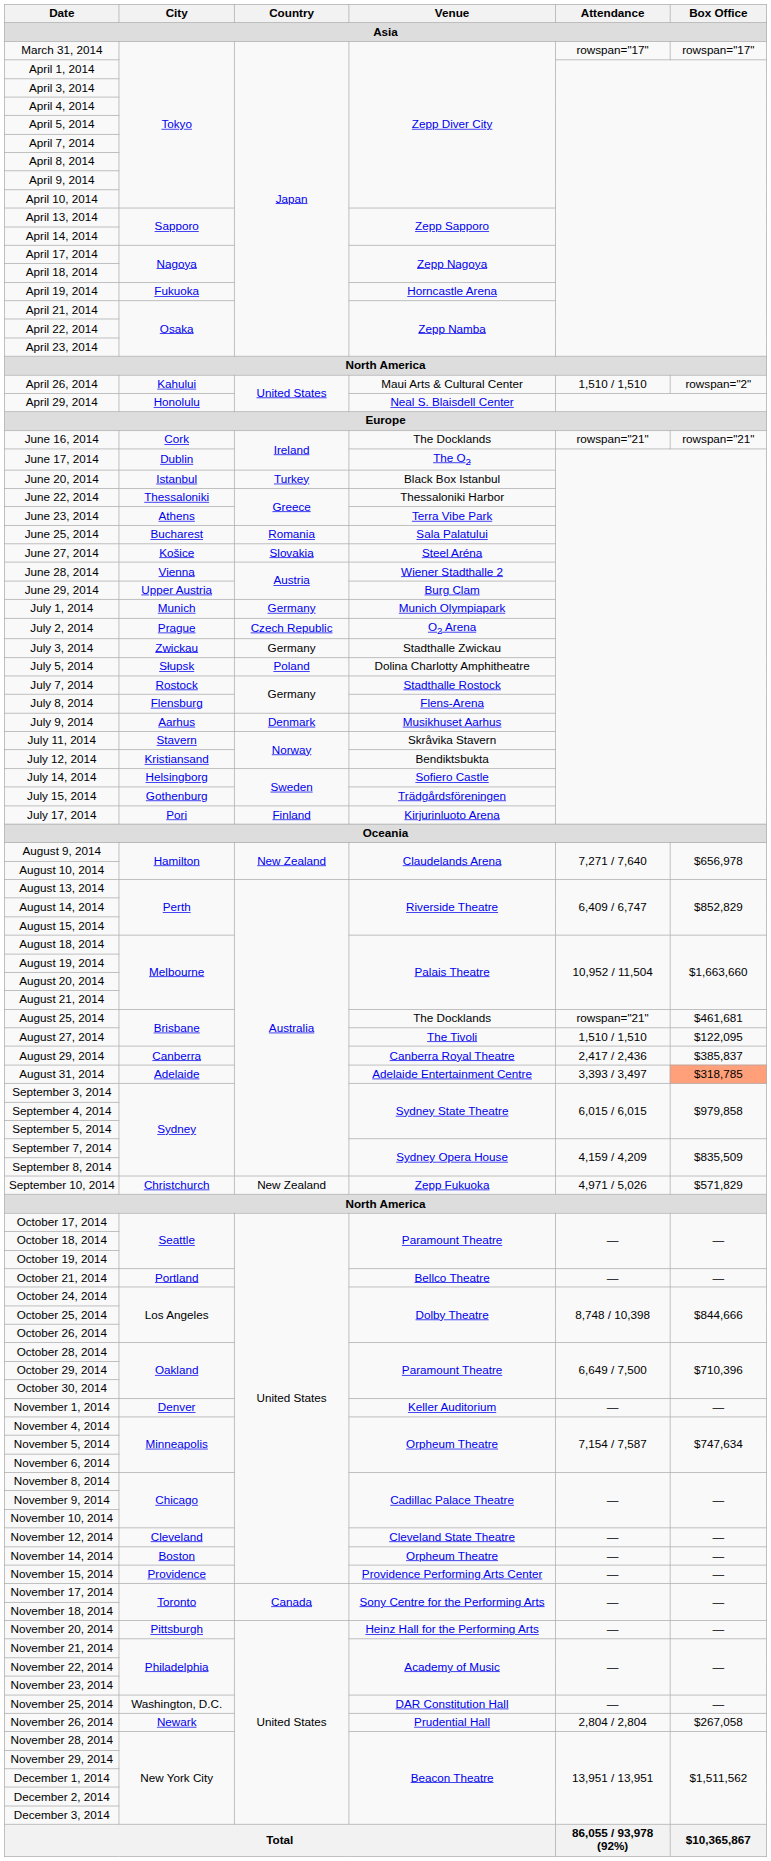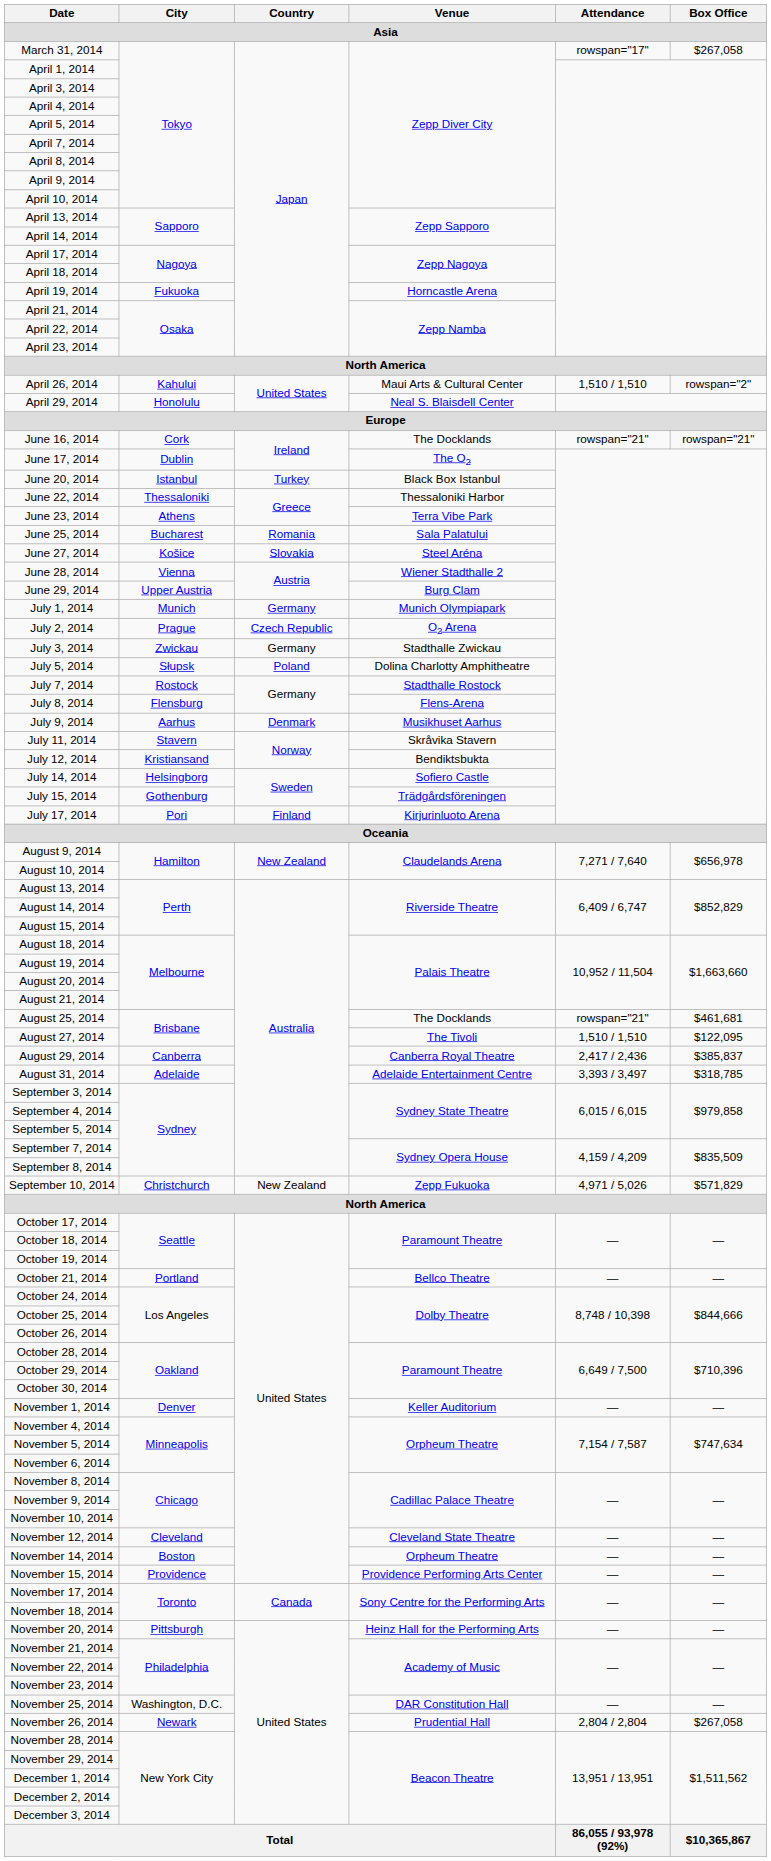(718, 50) rowspan="17" -> (718, 50) $267,058
(718, 1074) lightsalmon background -> (718, 1074) no background
